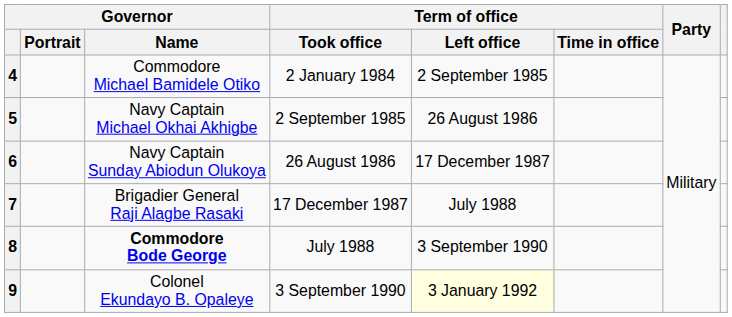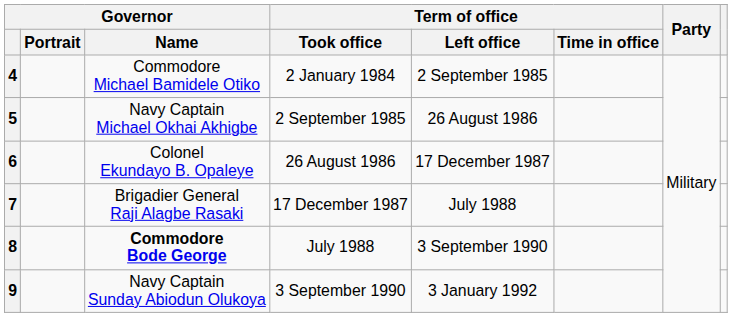(177, 162) Navy Captain Sunday Abiodun Olukoya -> (177, 162) Colonel Ekundayo B. Opaleye
(177, 290) Colonel Ekundayo B. Opaleye -> (177, 290) Navy Captain Sunday Abiodun Olukoya
(482, 290) lightyellow background -> (482, 290) no background
